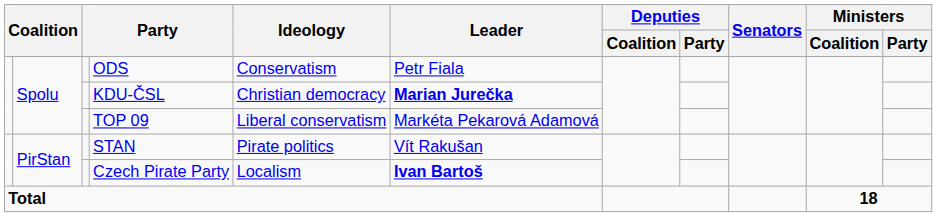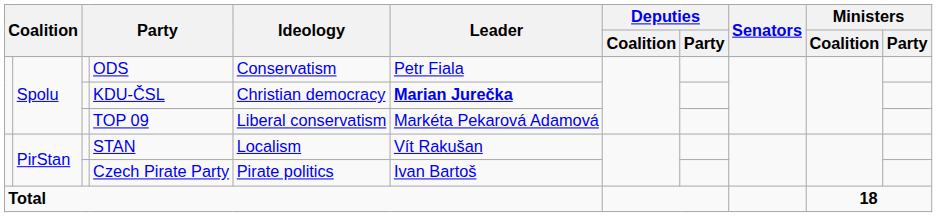(285, 146) Pirate politics -> (269, 146) Localism
(269, 172) Localism -> (285, 172) Pirate politics
(438, 172) bold -> (435, 172) normal
